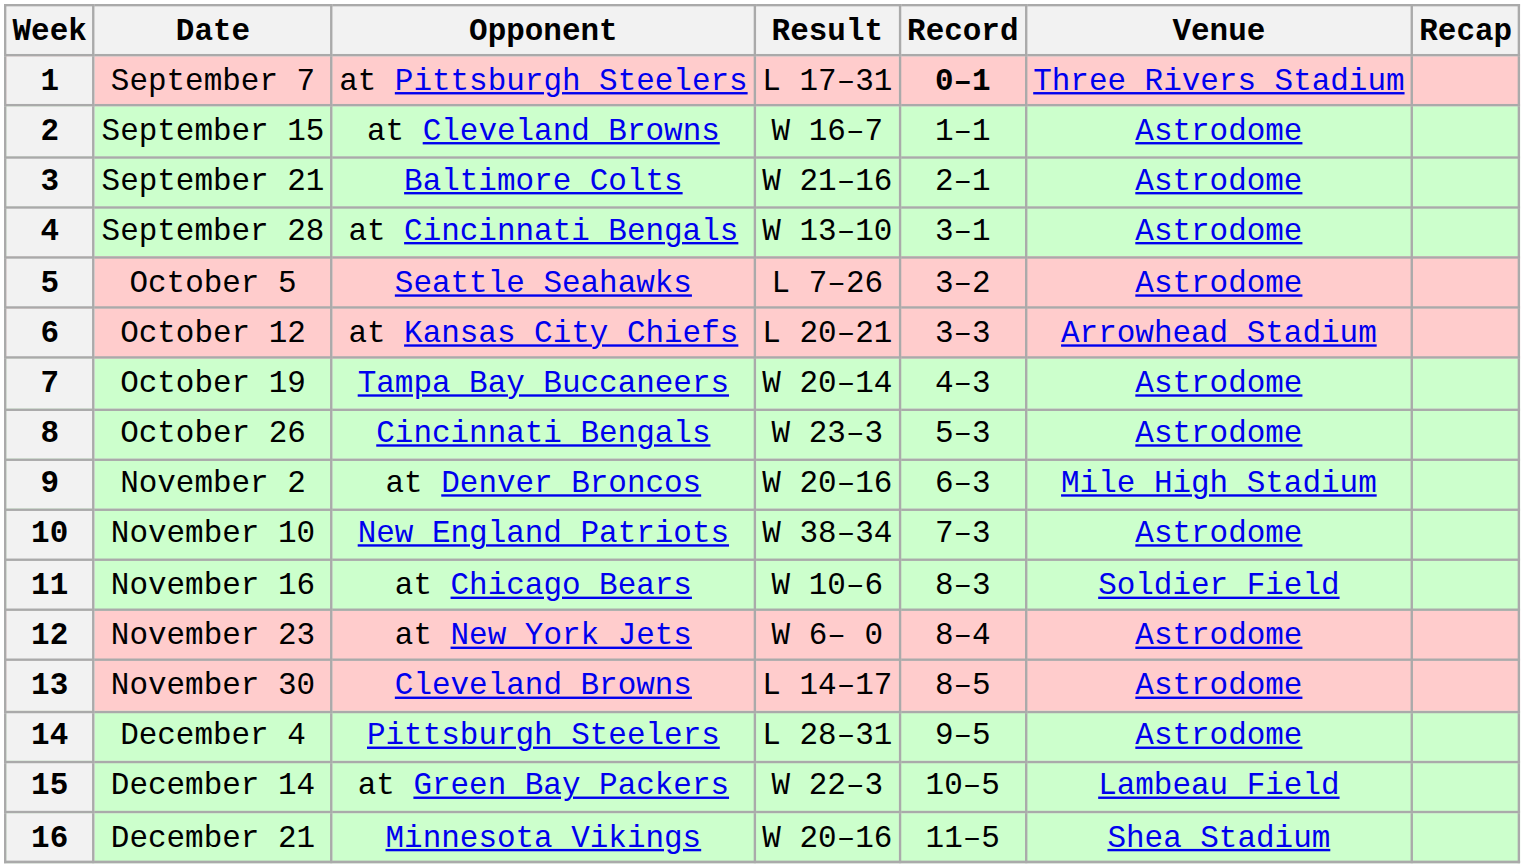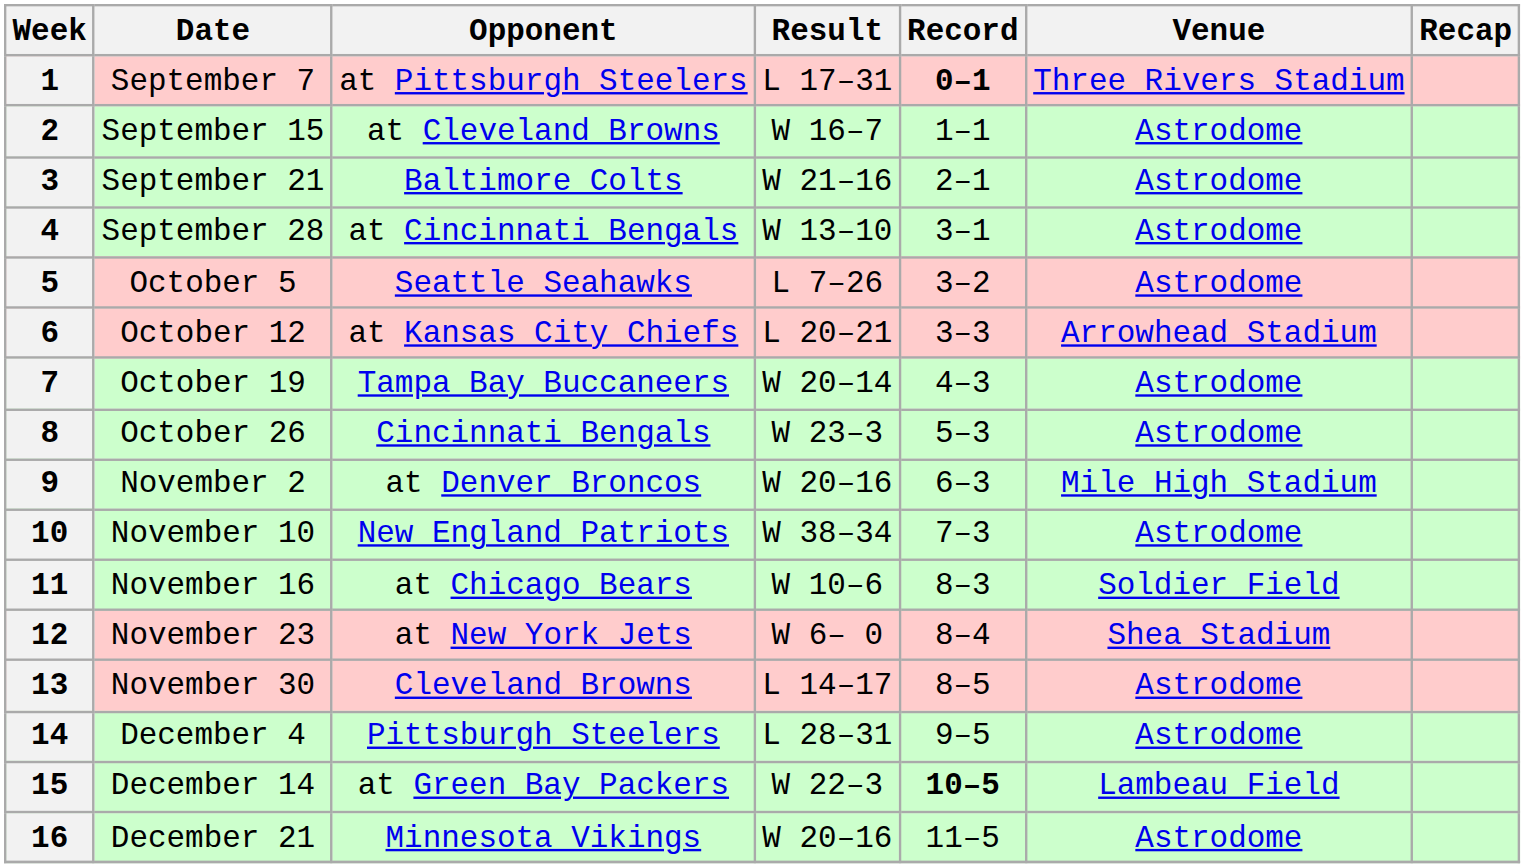(1219, 636) Astrodome -> (1219, 636) Shea Stadium
(963, 787) normal -> (963, 787) bold
(1219, 837) Shea Stadium -> (1219, 837) Astrodome
